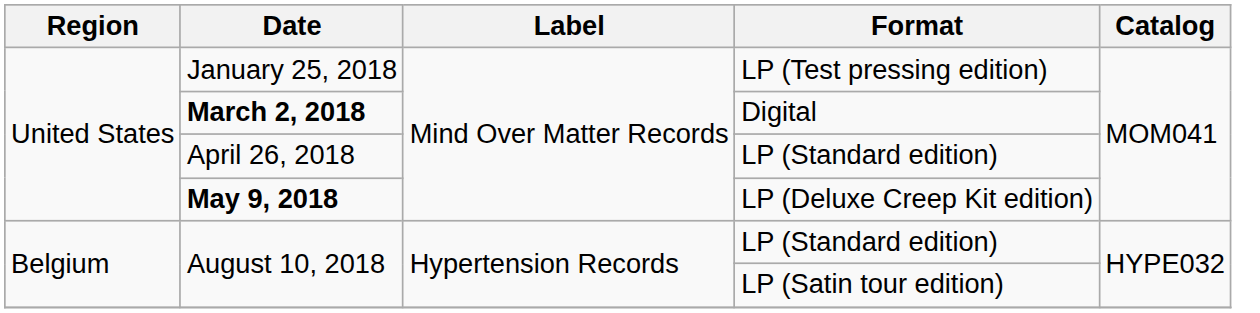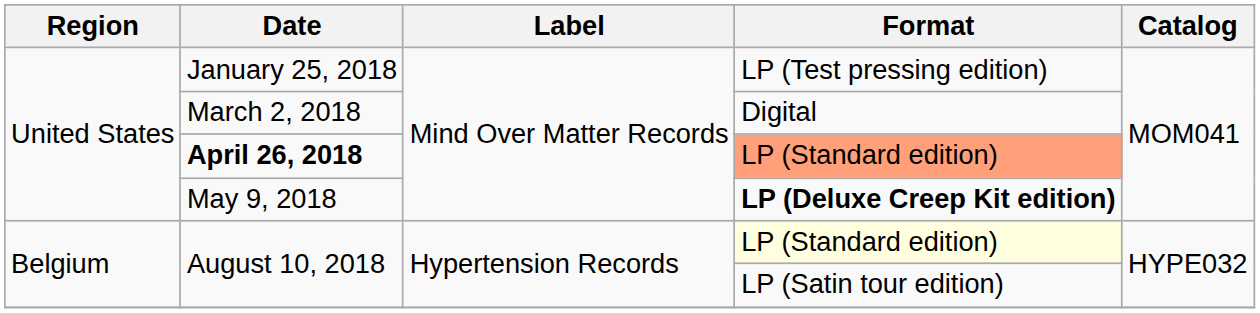(276, 112) bold -> (274, 112) normal
(271, 155) normal -> (275, 155) bold
(869, 155) no background -> (869, 155) lightsalmon background
(263, 198) bold -> (262, 198) normal
(917, 198) normal -> (928, 198) bold
(869, 241) no background -> (869, 241) lightyellow background
